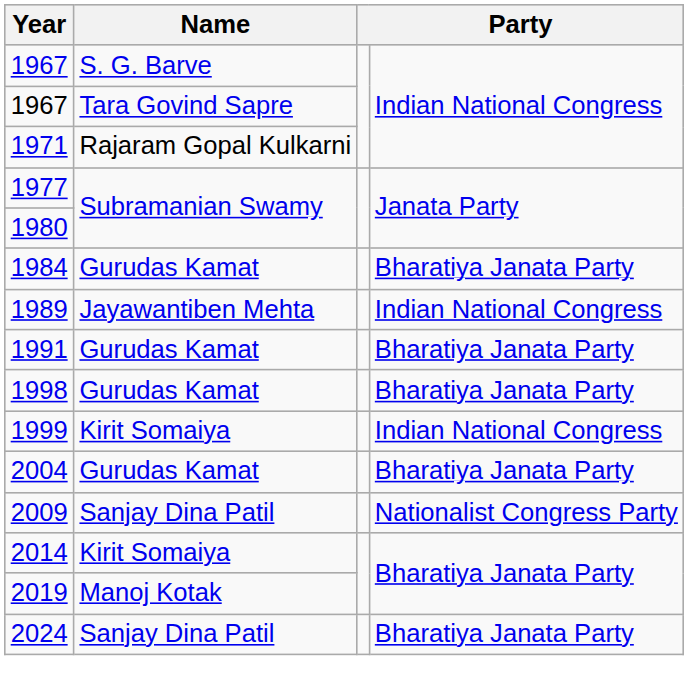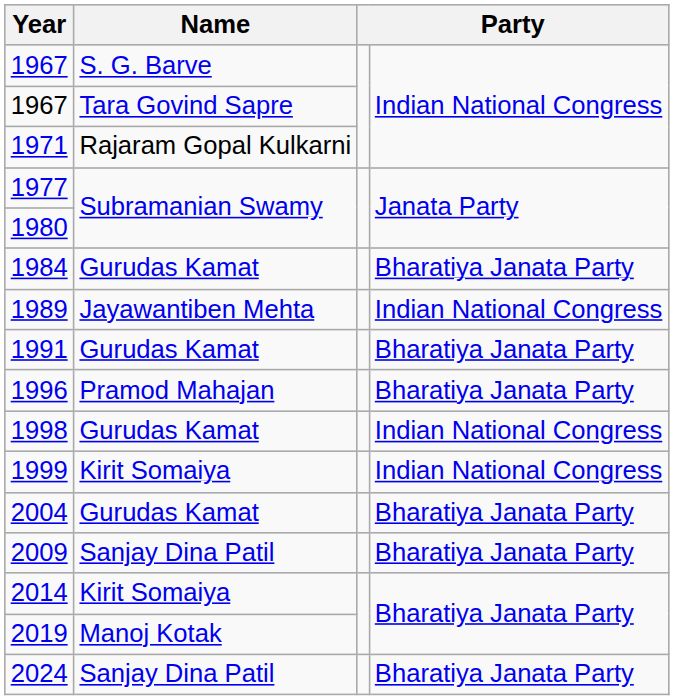+ row: (39, 390)
(504, 390) Bharatiya Janata Party -> (519, 430) Indian National Congress
(526, 512) Nationalist Congress Party -> (504, 552) Bharatiya Janata Party
